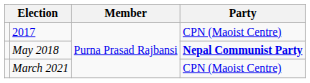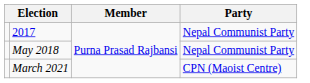(232, 31) CPN (Maoist Centre) -> (238, 31) Nepal Communist Party
(243, 50) bold -> (238, 50) normal
